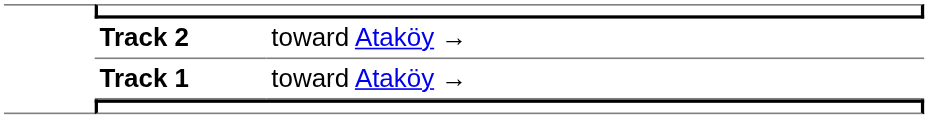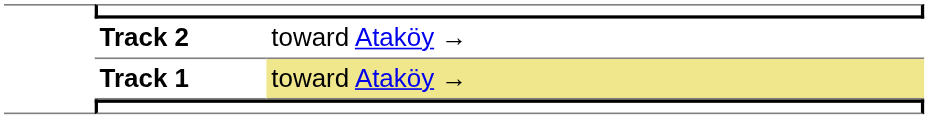(369, 78) no background -> (369, 78) khaki background
